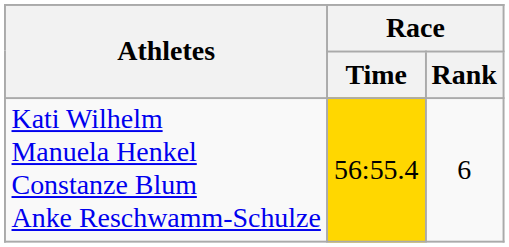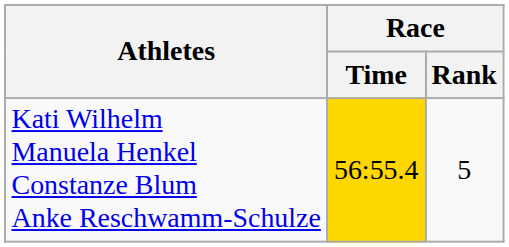(464, 169) 6 -> (464, 169) 5
